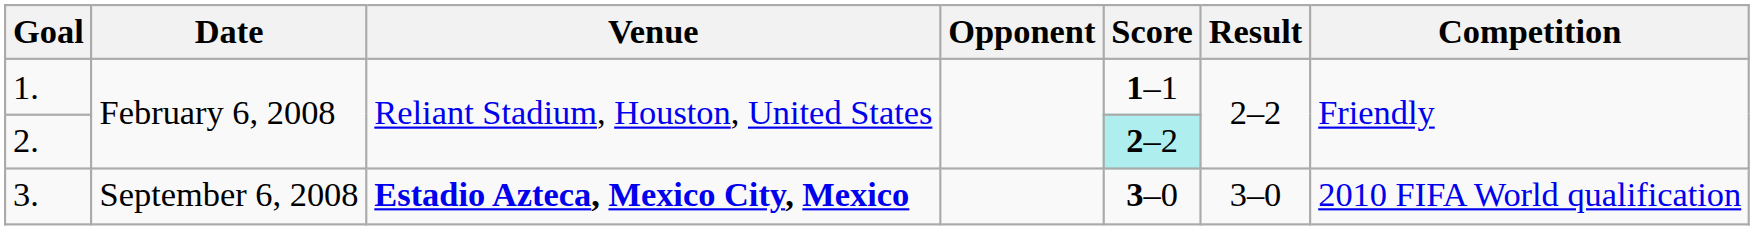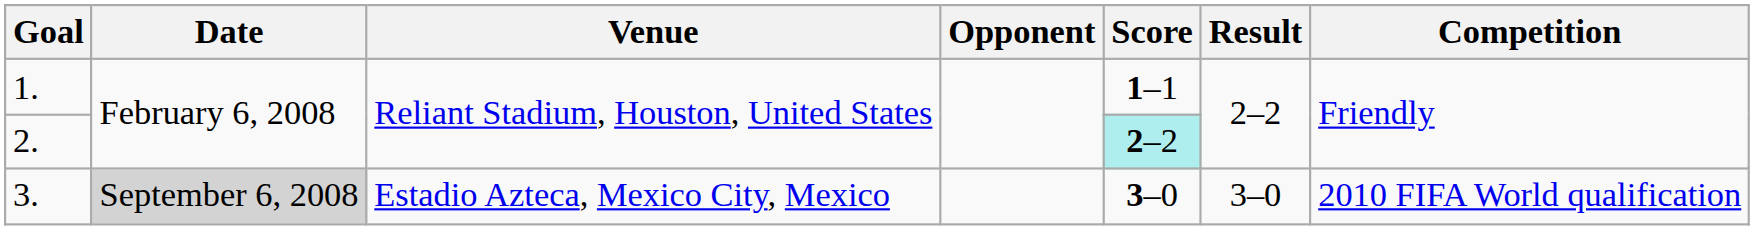(229, 195) no background -> (229, 195) lightgrey background
(642, 195) bold -> (632, 195) normal
